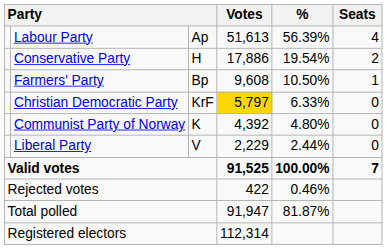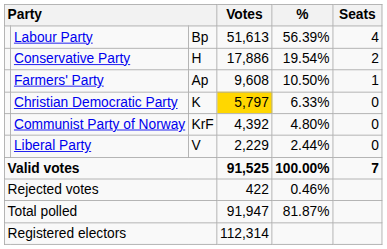(200, 37) Ap -> (200, 37) Bp
(200, 80) Bp -> (200, 80) Ap
(203, 102) KrF -> (196, 102) K
(196, 124) K -> (203, 124) KrF
